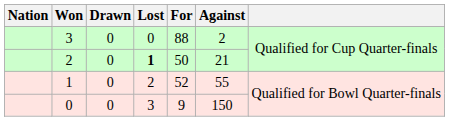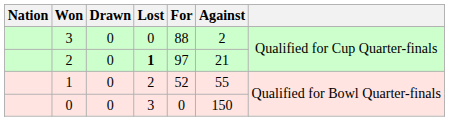(182, 60) 50 -> (182, 60) 97
(182, 104) 9 -> (182, 104) 0
